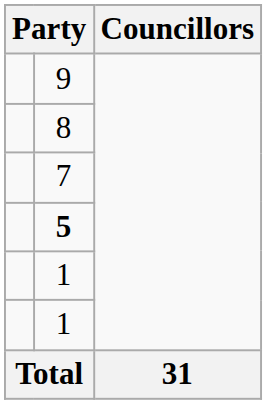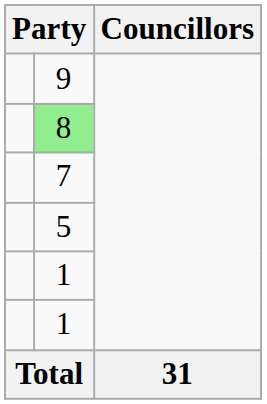(64, 127) no background -> (64, 127) lightgreen background
(64, 226) bold -> (64, 226) normal
